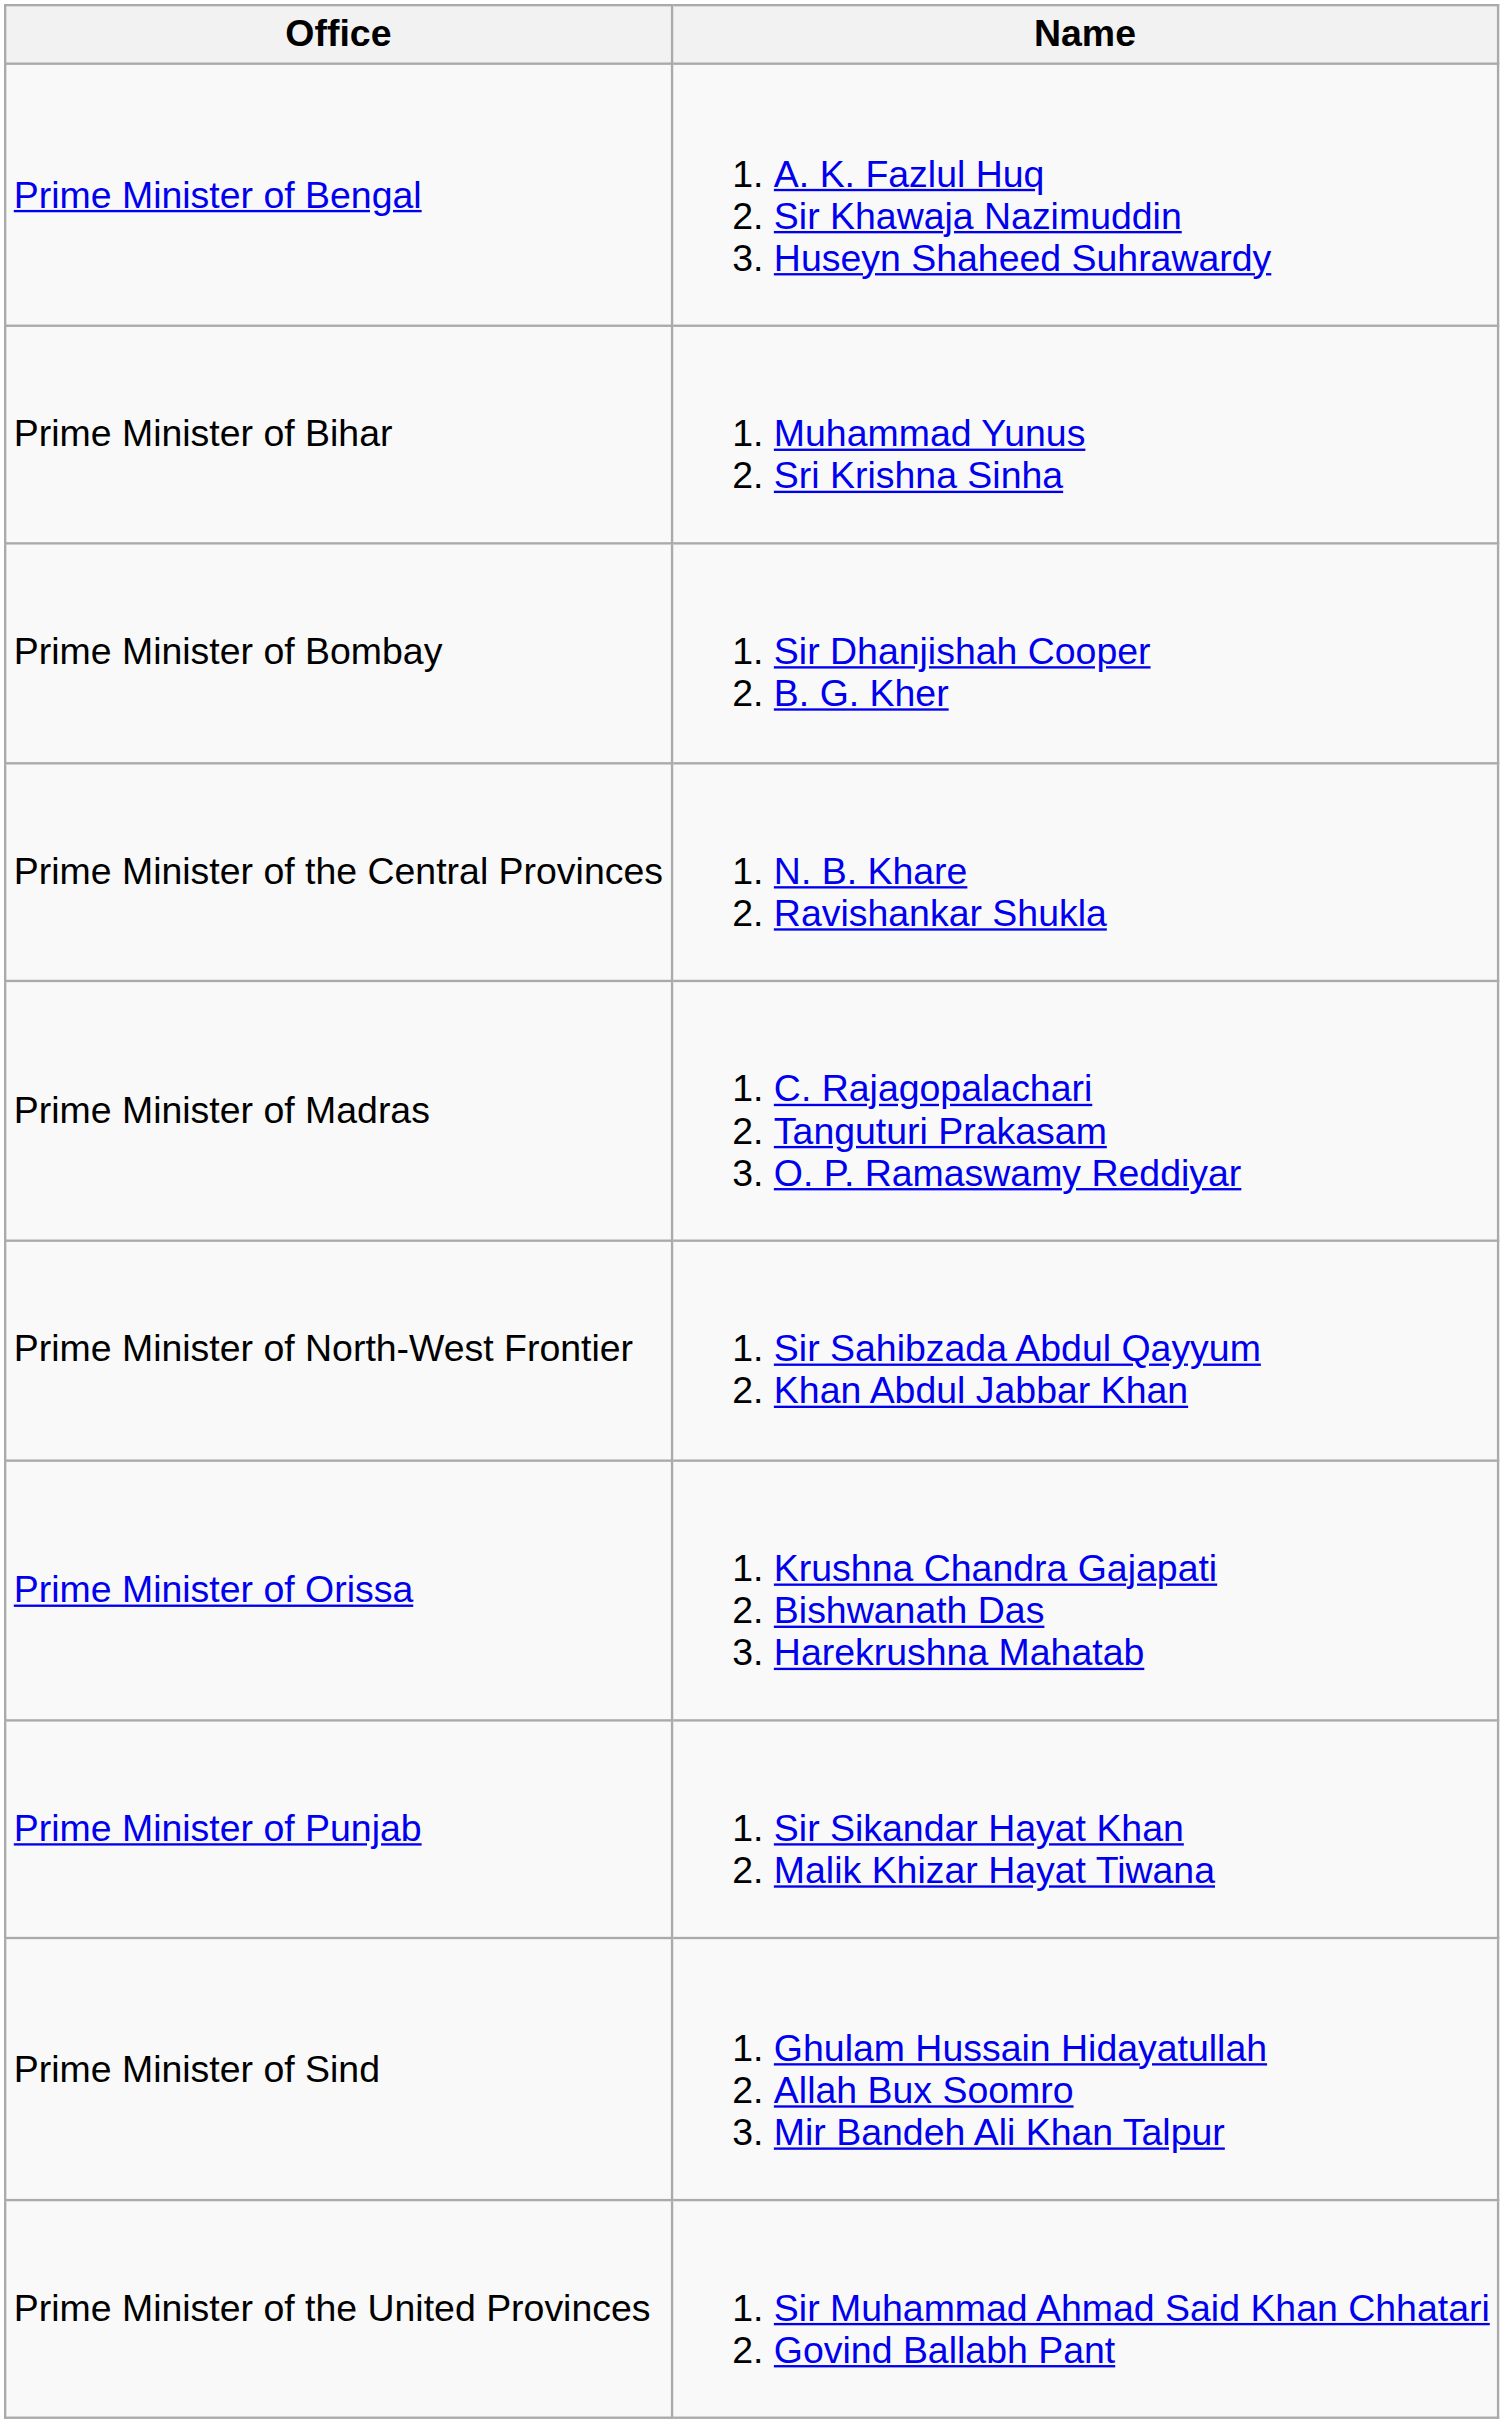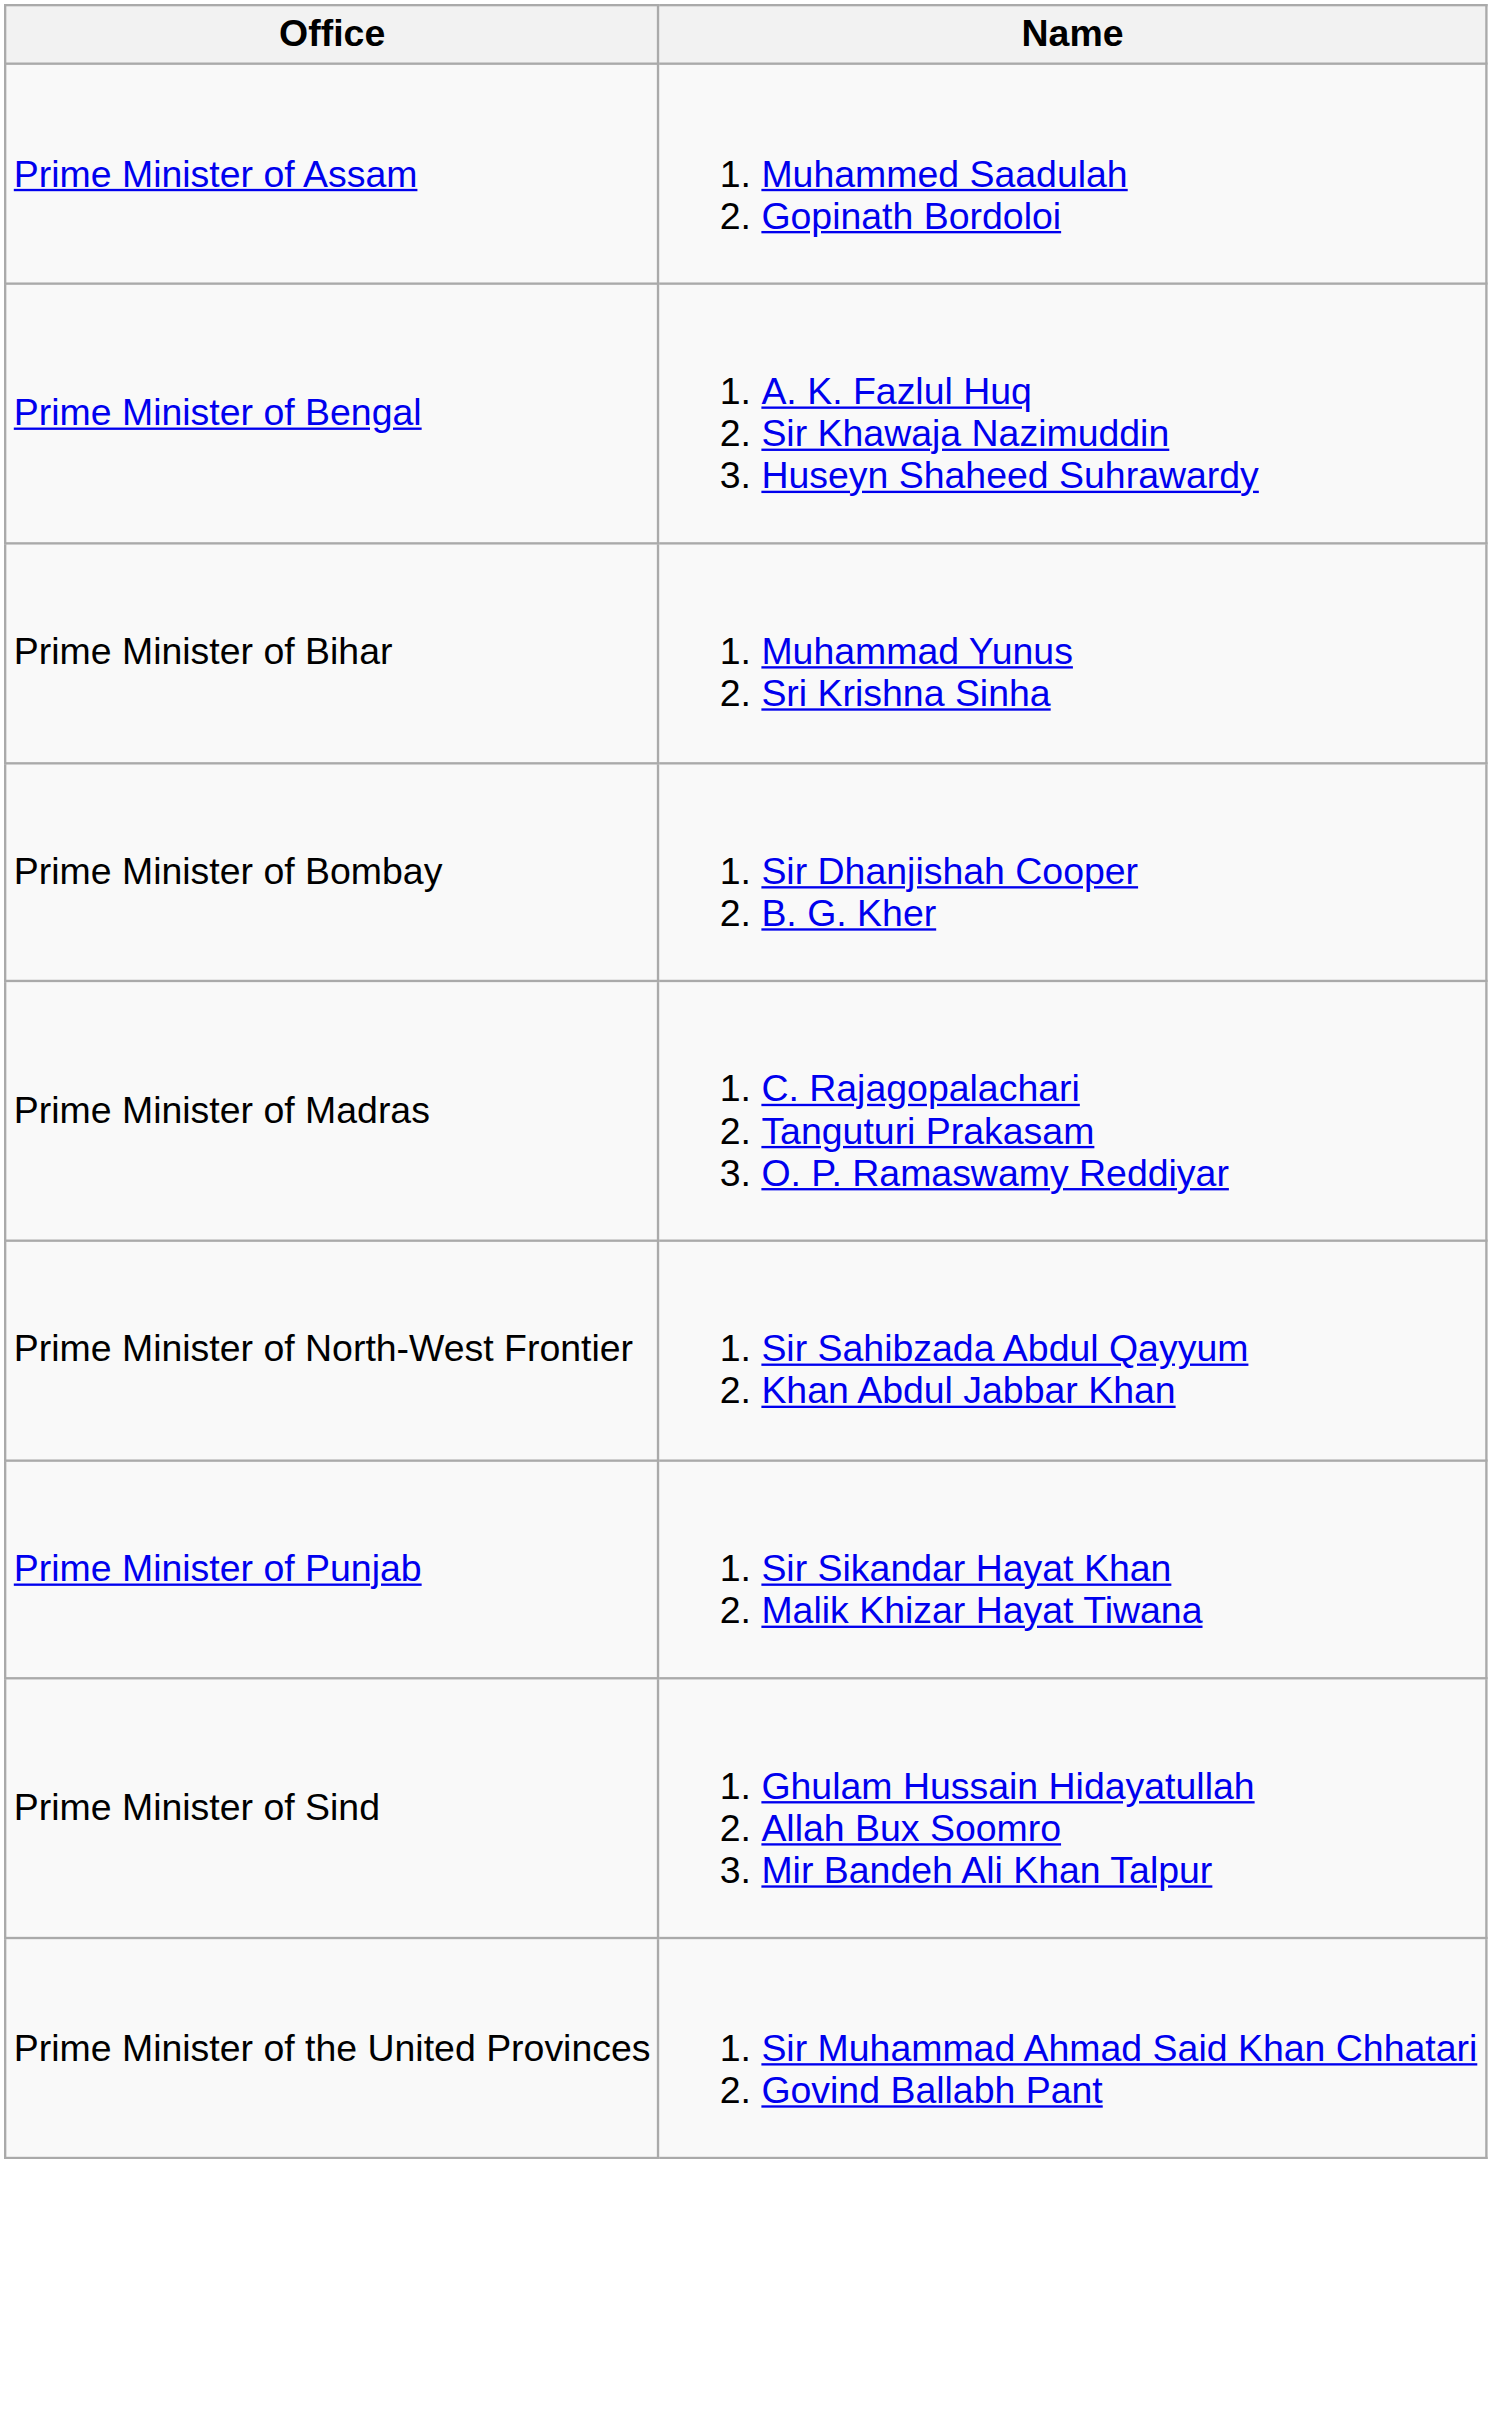+ row: (216, 173)
- row: (338, 870)
- row: (214, 1589)
